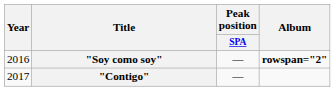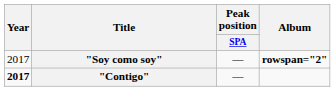(18, 59) 2016 -> (18, 59) 2017
(18, 77) normal -> (18, 77) bold
